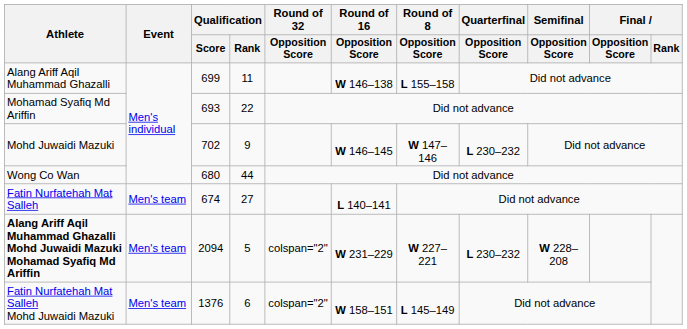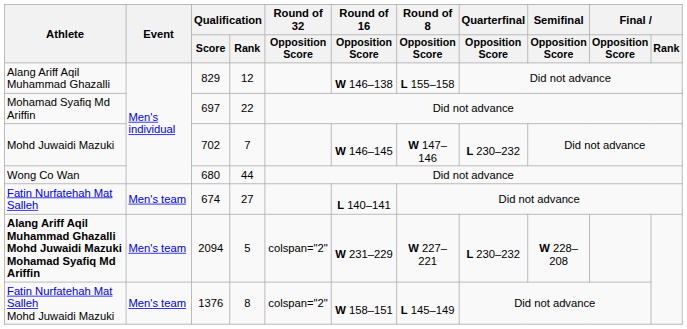(211, 79) 699 -> (211, 79) 829
(247, 79) 11 -> (247, 79) 12
(211, 109) 693 -> (211, 109) 697
(247, 145) 9 -> (247, 145) 7
(247, 304) 6 -> (247, 304) 8
